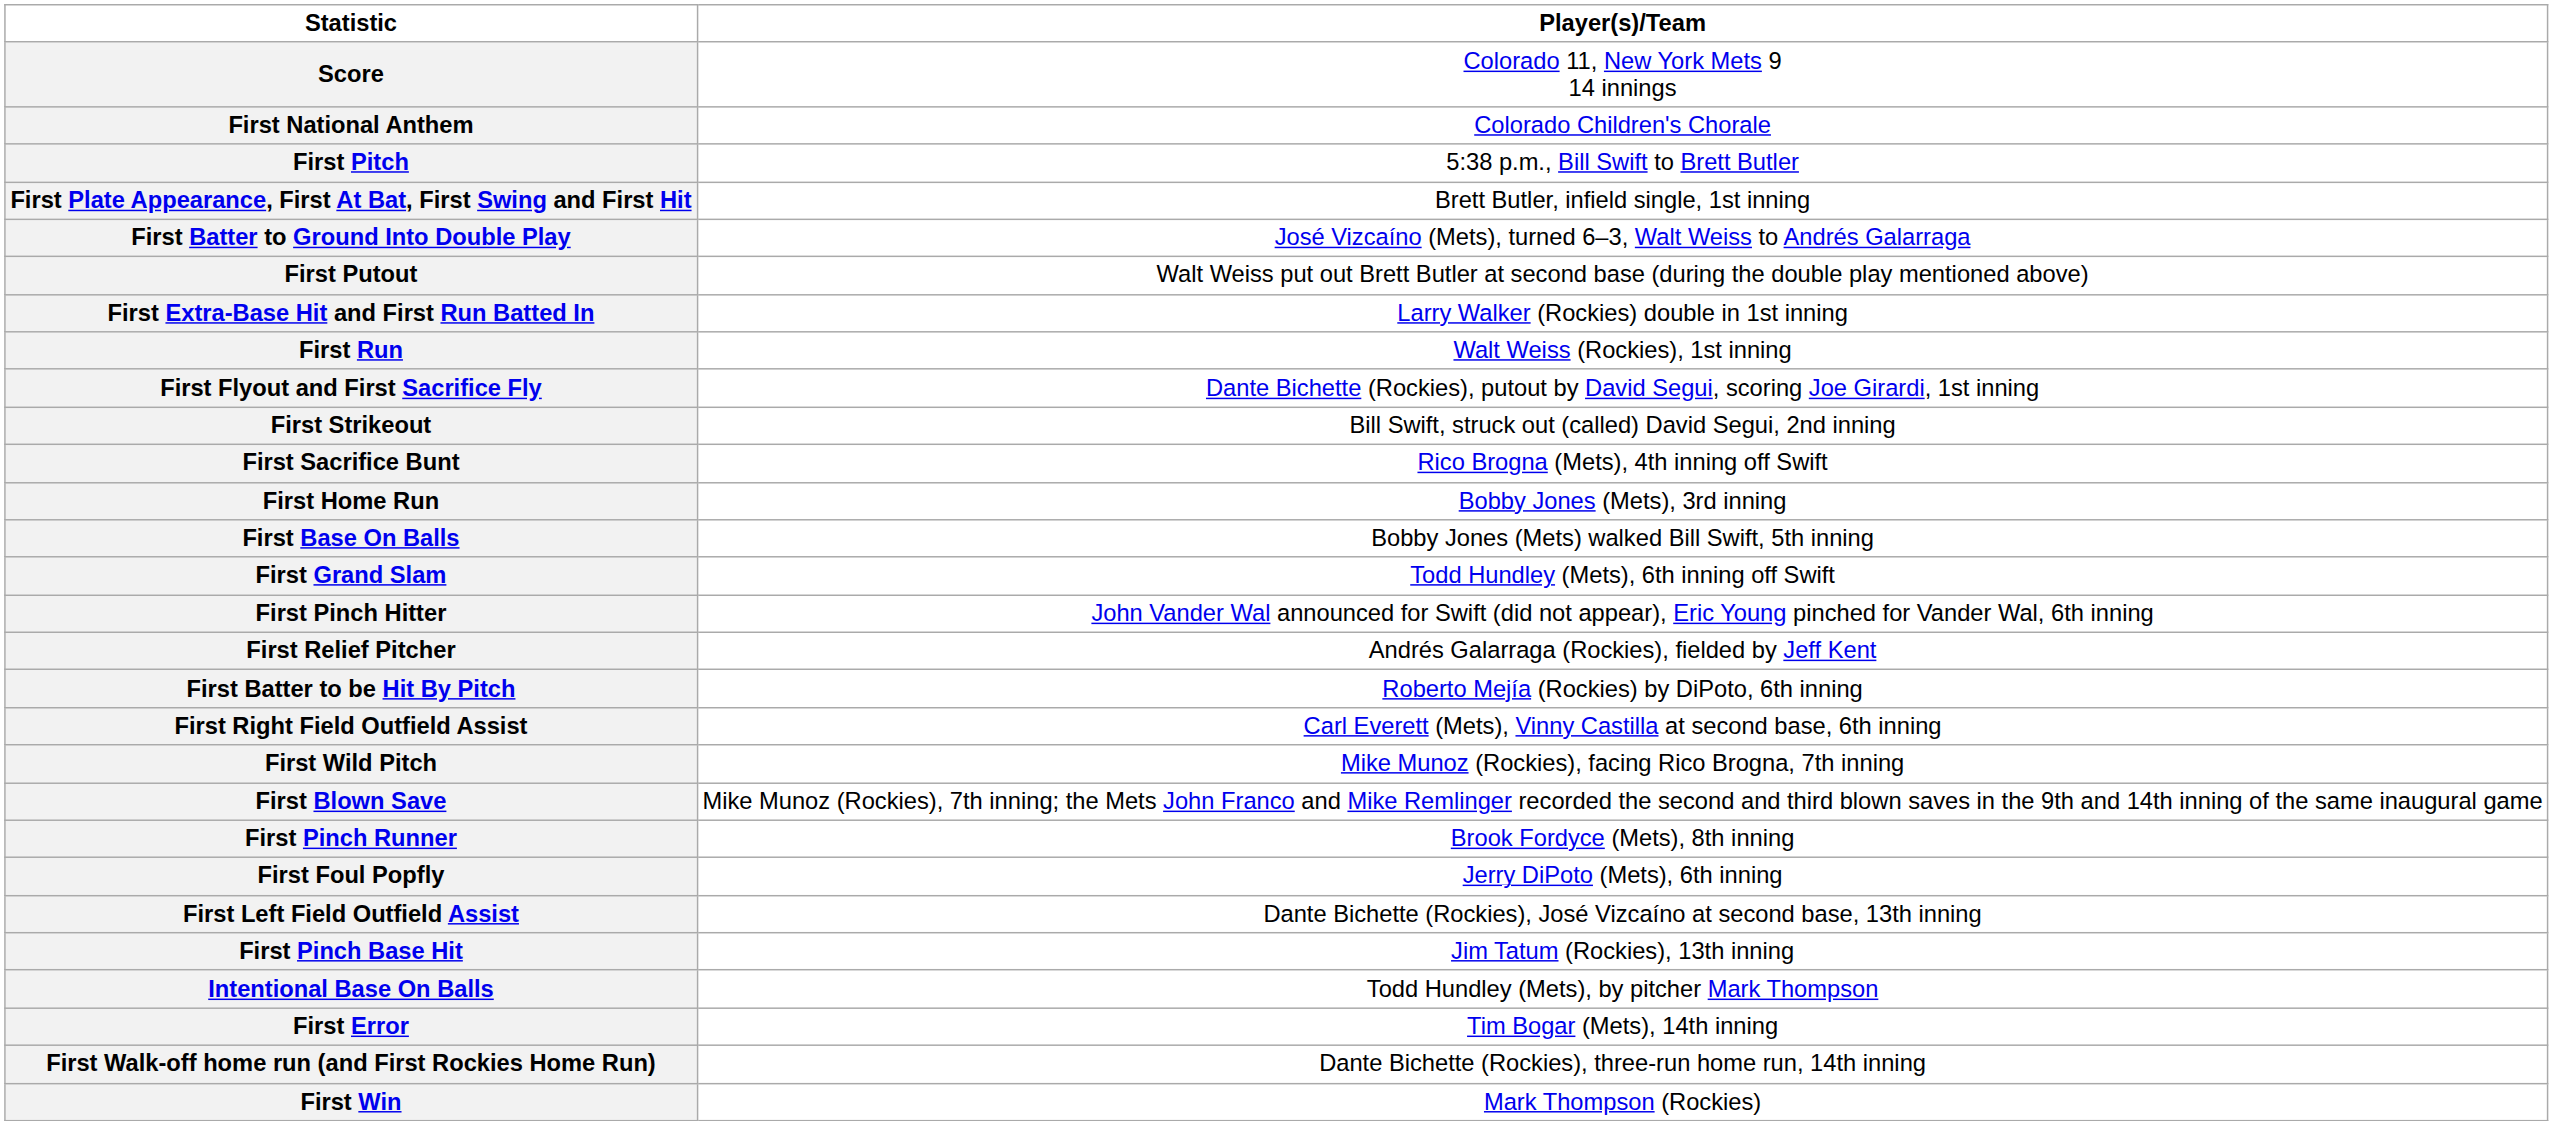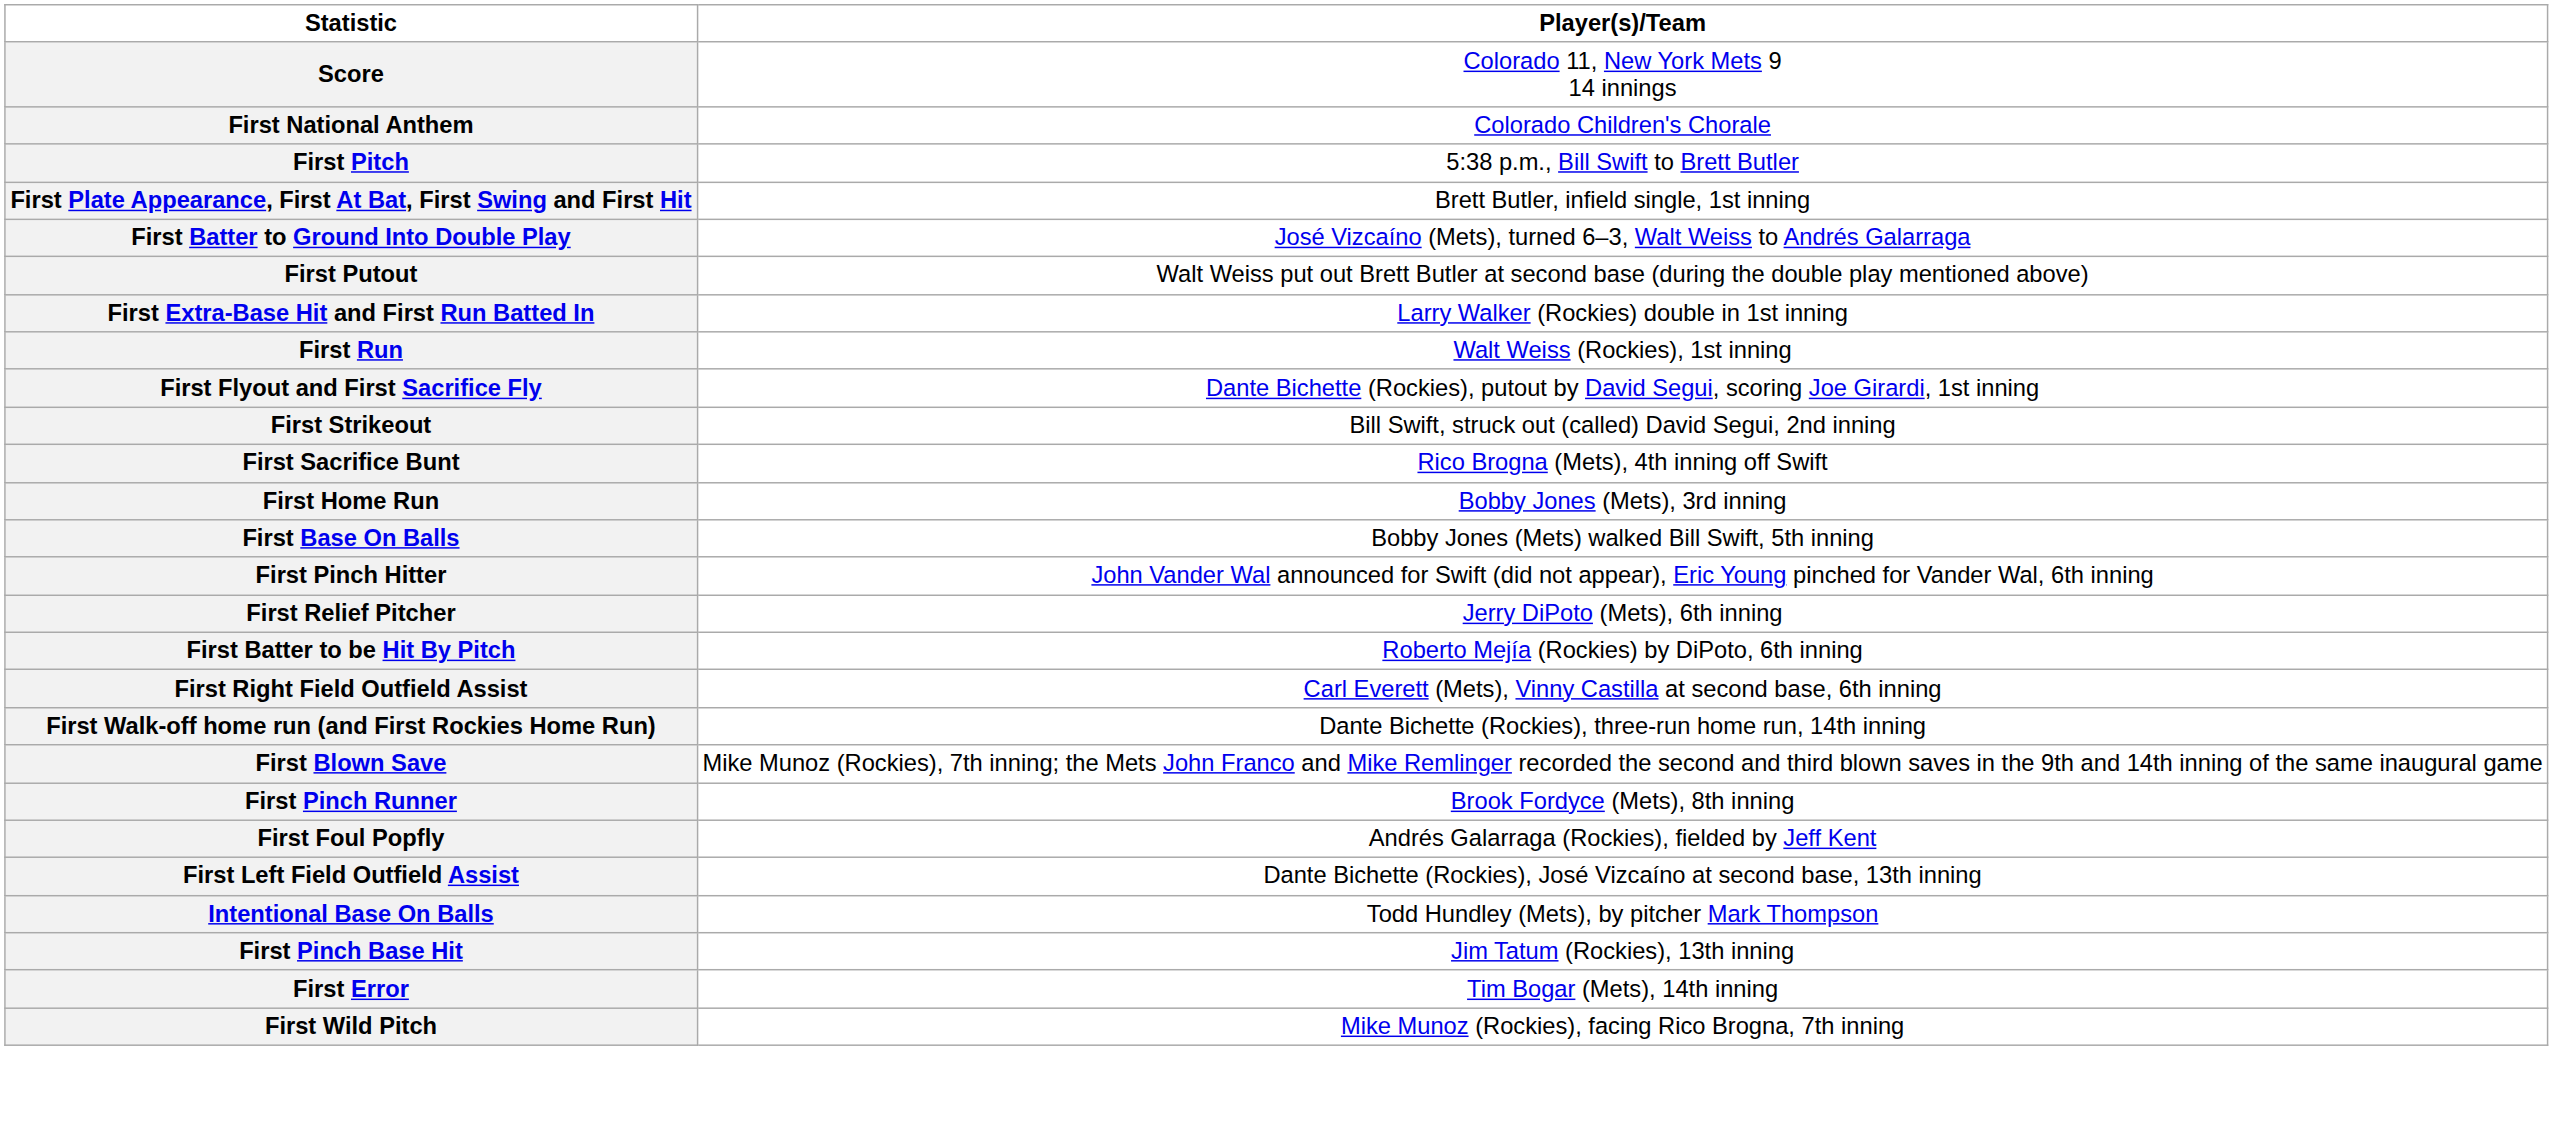- row: (351, 575)
(1623, 650) Andrés Galarraga (Rockies), fielded by Jeff Kent -> (1623, 613) Jerry DiPoto (Mets), 6th inning
rows swapped: (351, 763) <-> (351, 1063)
(1623, 876) Jerry DiPoto (Mets), 6th inning -> (1623, 838) Andrés Galarraga (Rockies), fielded by Jeff Kent
rows swapped: (351, 988) <-> (351, 951)
- row: (351, 1101)
